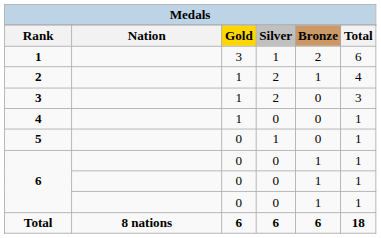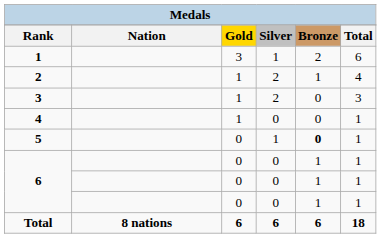(318, 139) normal -> (318, 139) bold
